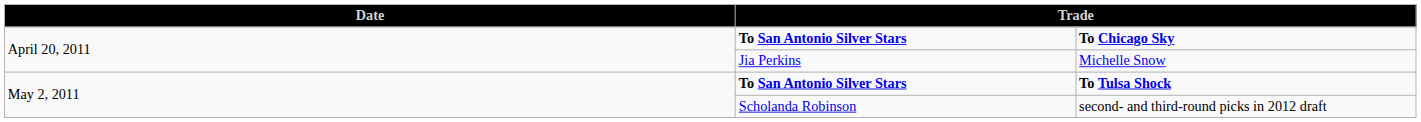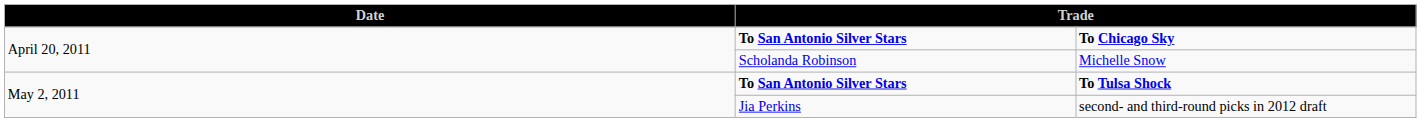(770, 60) Jia Perkins -> (798, 60) Scholanda Robinson
(798, 106) Scholanda Robinson -> (770, 106) Jia Perkins
